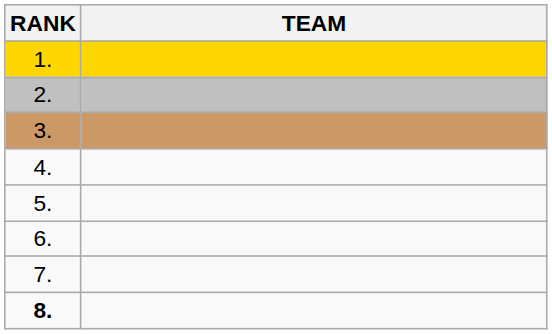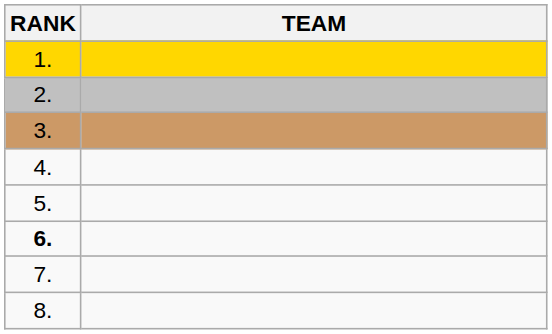(43, 239) normal -> (43, 239) bold
(43, 311) bold -> (43, 311) normal
